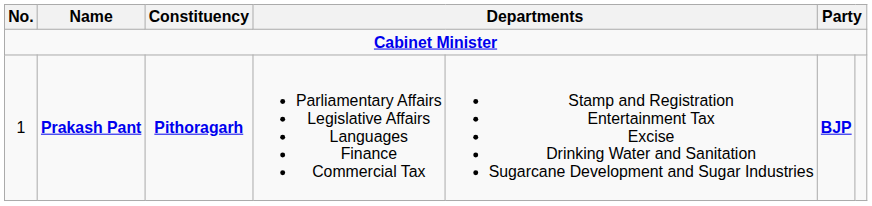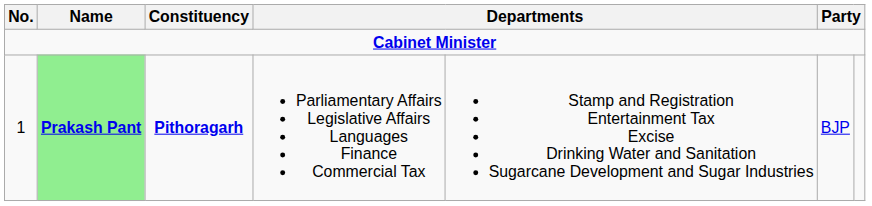(91, 127) no background -> (91, 127) lightgreen background
(836, 127) bold -> (835, 127) normal
